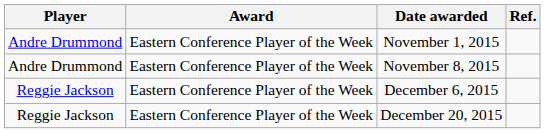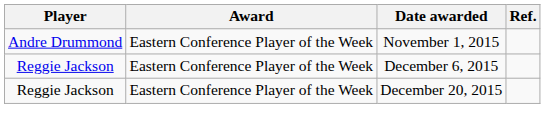- row: (441, 66)
